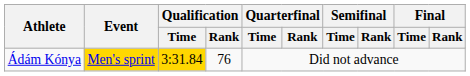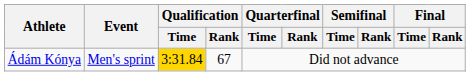(121, 60) gold background -> (121, 60) no background
(224, 60) 76 -> (224, 60) 67
